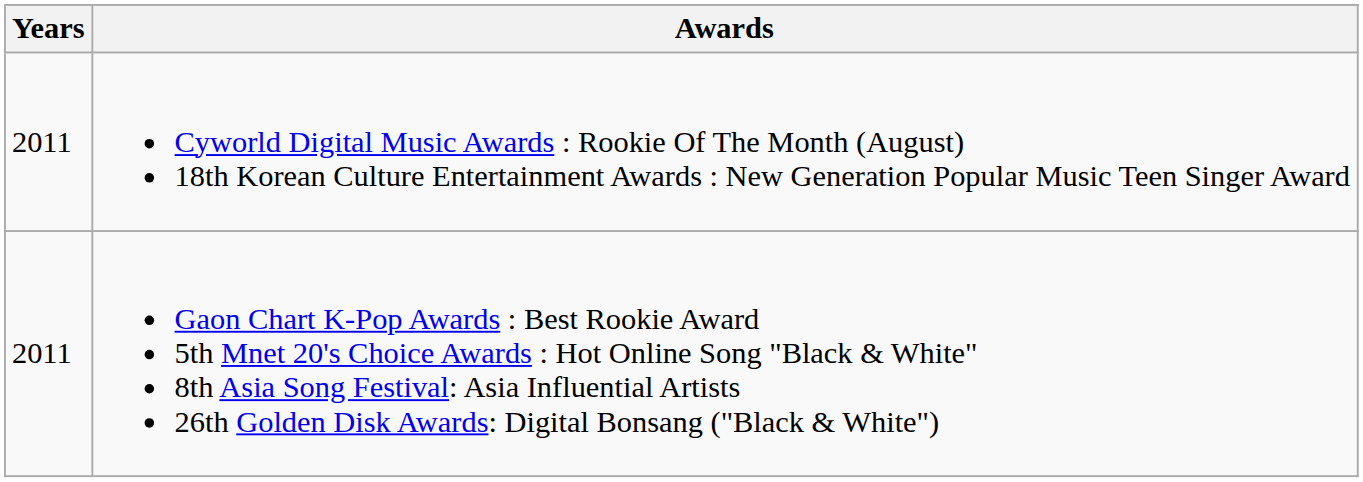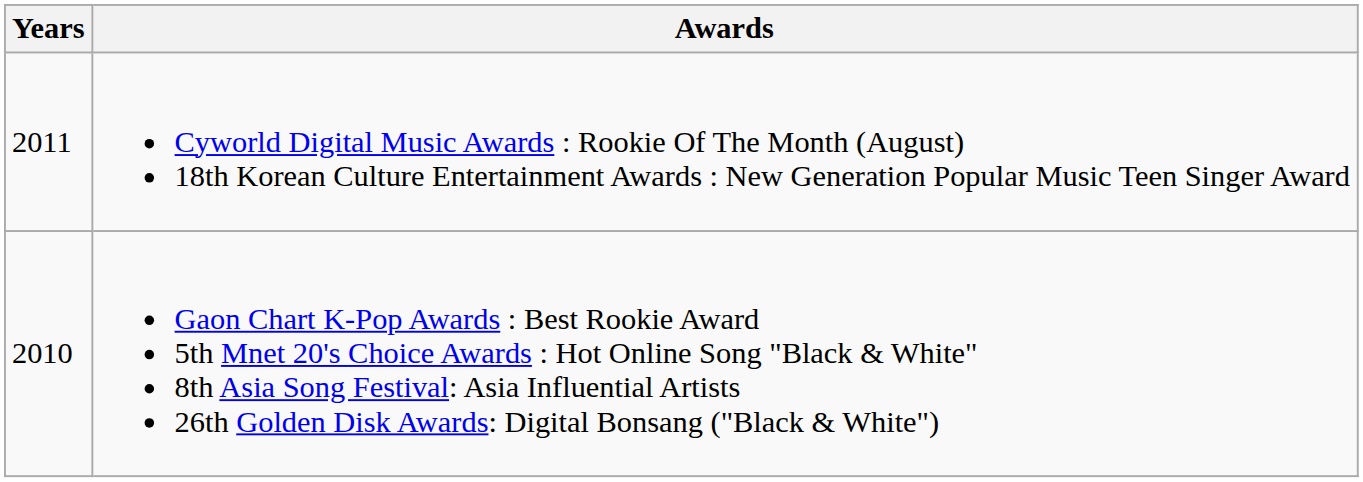(42, 353) 2011 -> (42, 353) 2010
